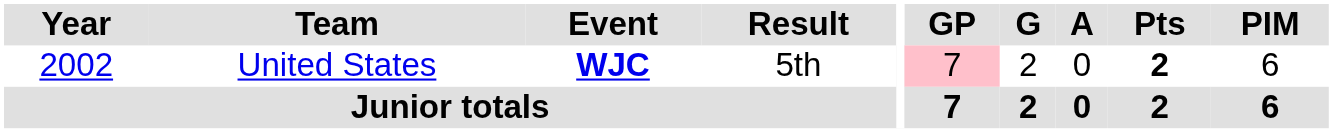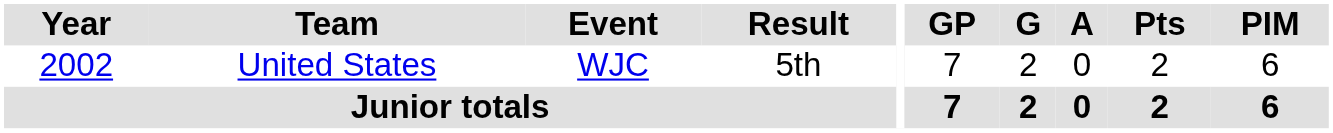(613, 65) bold -> (613, 65) normal
(952, 65) pink background -> (952, 65) no background
(1160, 65) bold -> (1160, 65) normal
